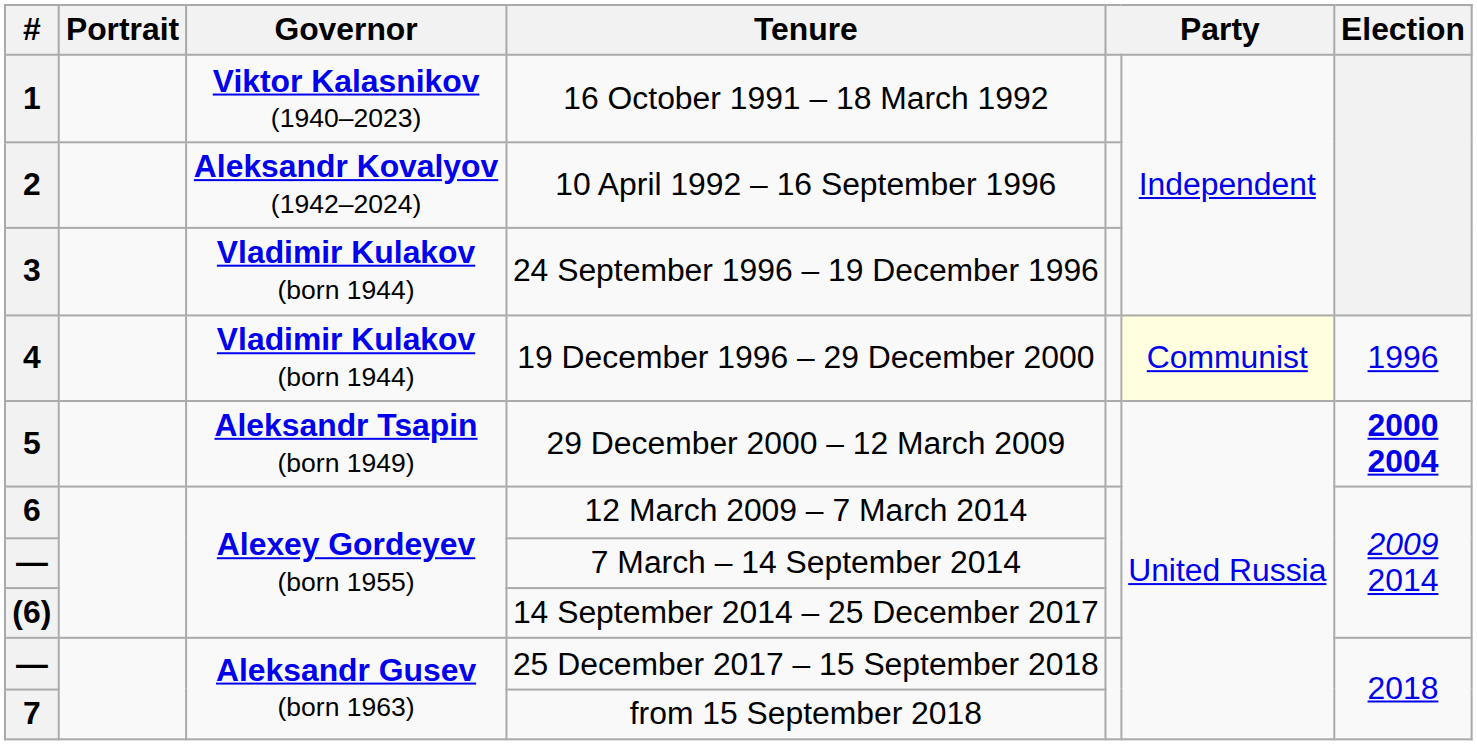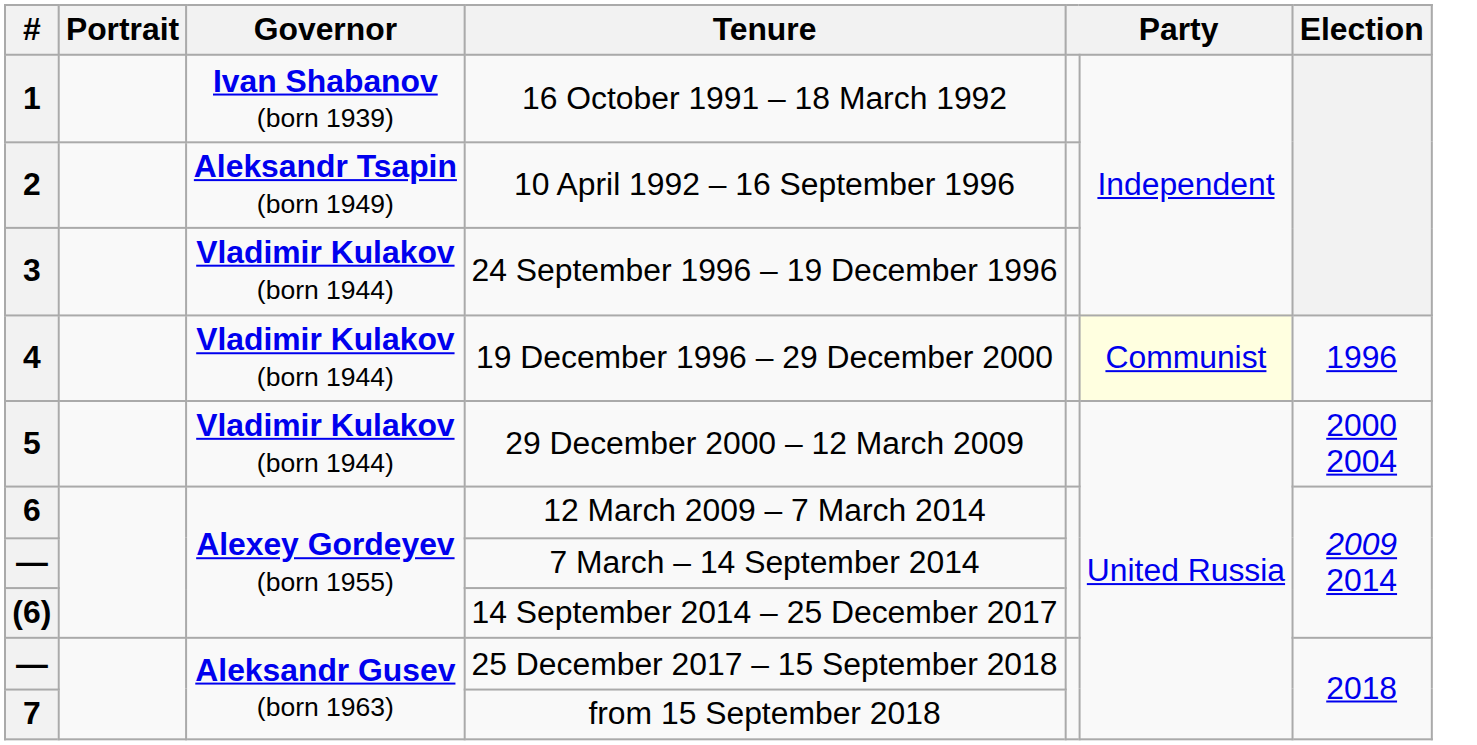(346, 98) Viktor Kalasnikov (1940–2023) -> (325, 98) Ivan Shabanov (born 1939)
(346, 184) Aleksandr Kovalyov (1942–2024) -> (325, 184) Aleksandr Tsapin (born 1949)
(346, 443) Aleksandr Tsapin (born 1949) -> (325, 443) Vladimir Kulakov (born 1944)
(1403, 443) bold -> (1362, 443) normal
